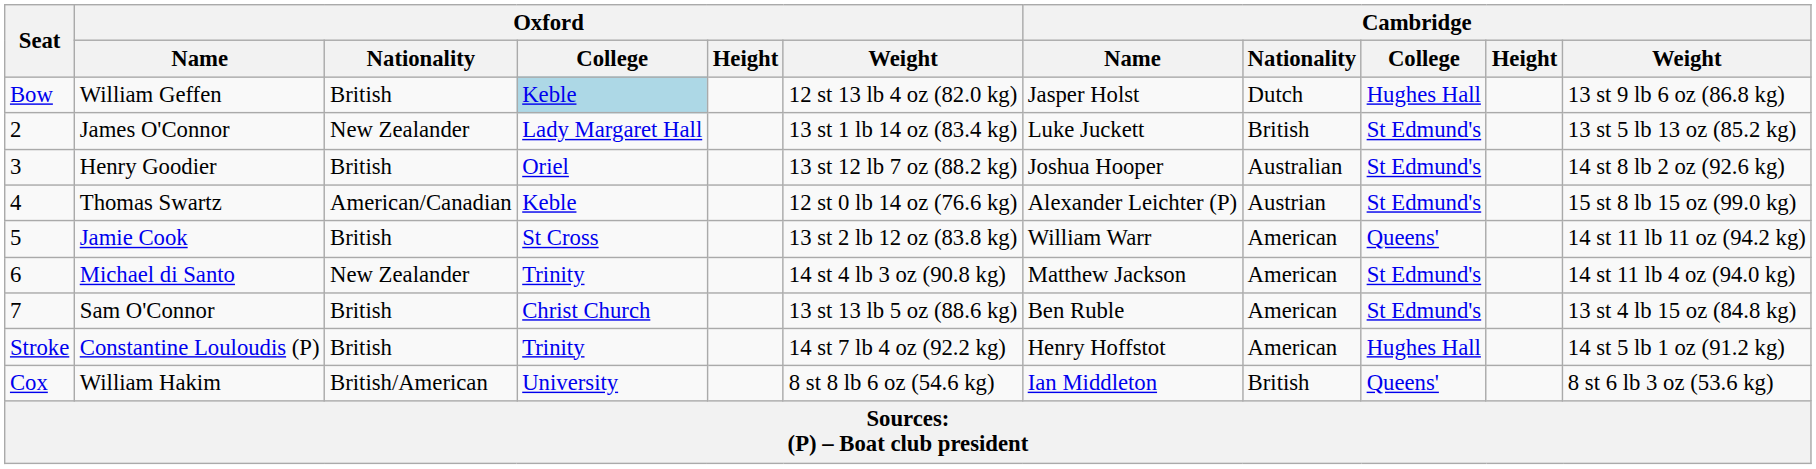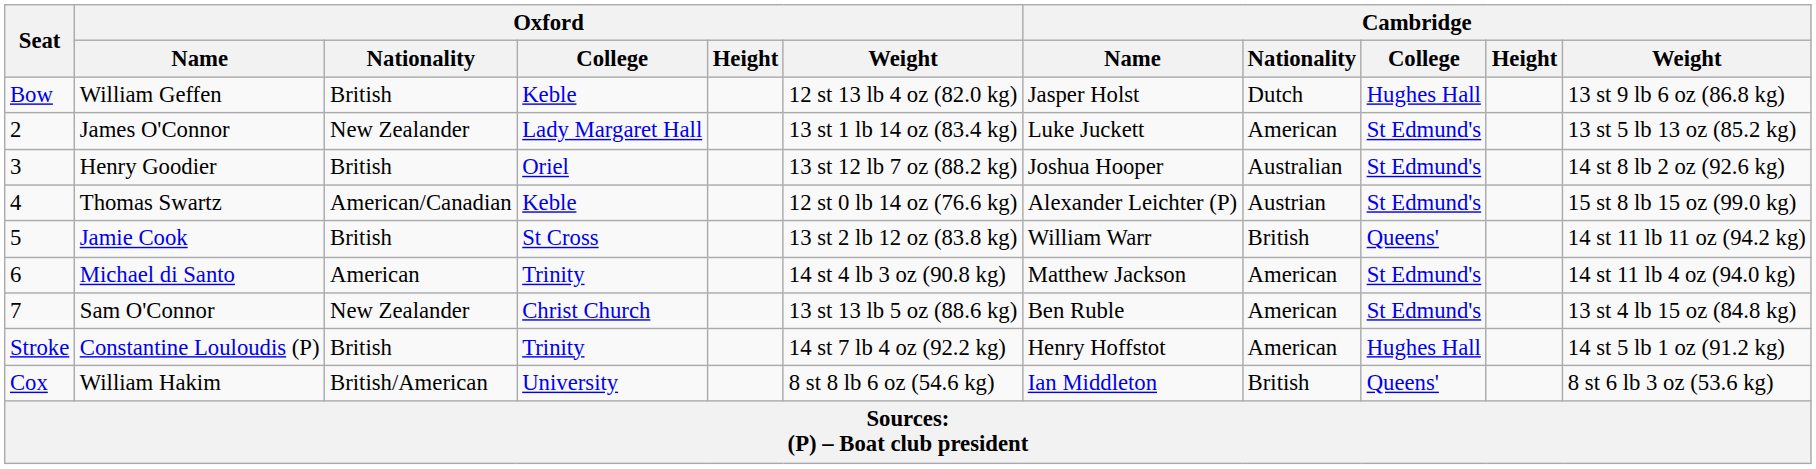(549, 94) lightblue background -> (549, 94) no background
(1279, 130) British -> (1292, 130) American
(1292, 238) American -> (1279, 238) British
(400, 274) New Zealander -> (375, 274) American
(361, 310) British -> (400, 310) New Zealander
